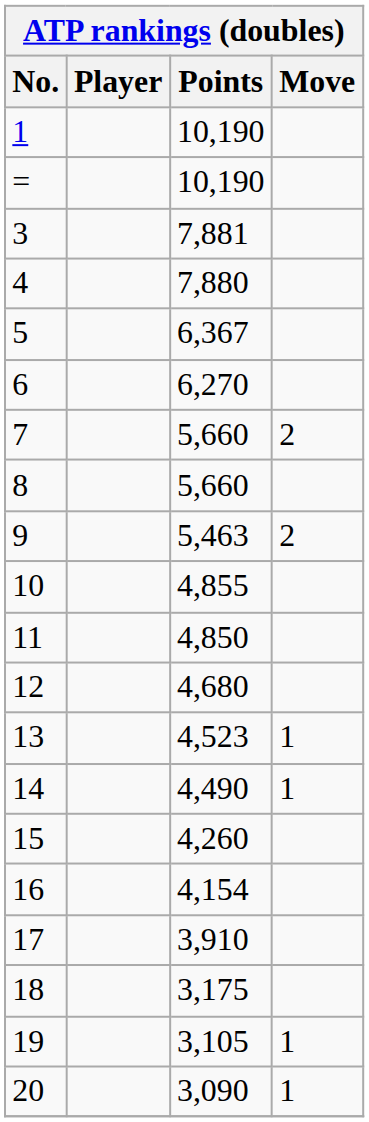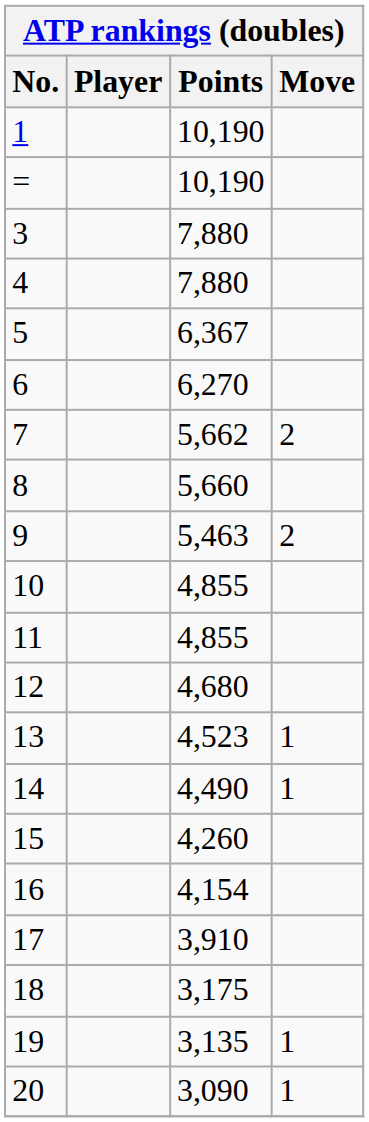(213, 232) 7,881 -> (213, 232) 7,880
(213, 434) 5,660 -> (213, 434) 5,662
(213, 636) 4,850 -> (213, 636) 4,855
(213, 1040) 3,105 -> (213, 1040) 3,135
